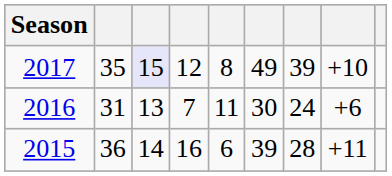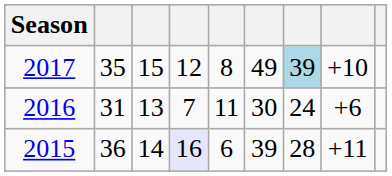(151, 66) lavender background -> (151, 66) no background
(302, 66) no background -> (302, 66) lightblue background
(189, 149) no background -> (189, 149) lavender background
